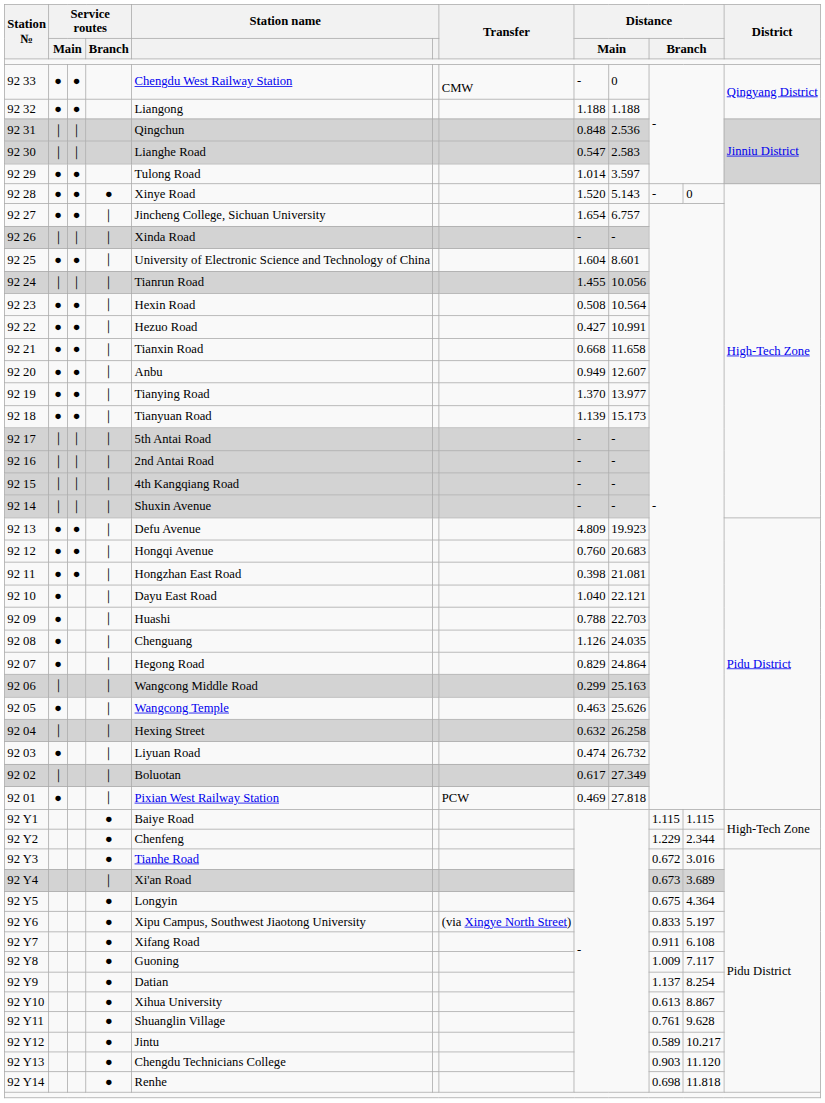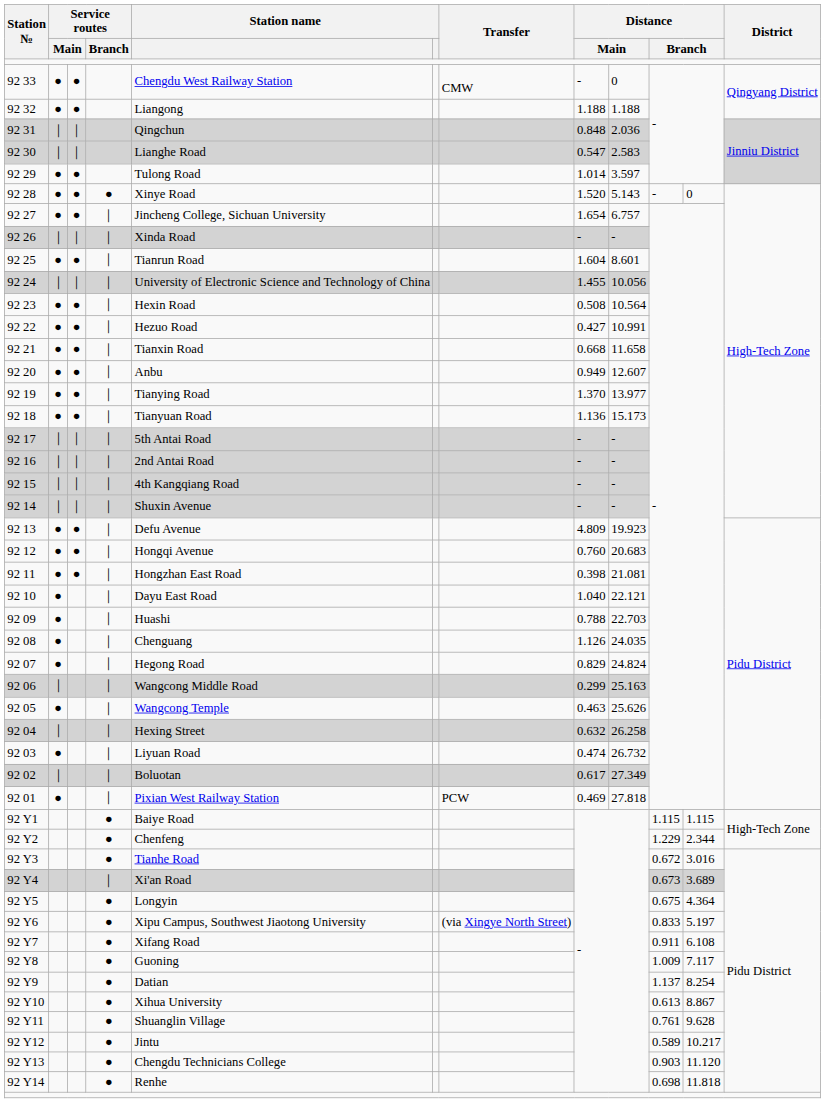(626, 130) 2.536 -> (626, 130) 2.036
(282, 259) University of Electronic Science and Technology of China -> (169, 259) Tianrun Road
(169, 282) Tianrun Road -> (282, 282) University of Electronic Science and Technology of China
(591, 416) 1.139 -> (591, 416) 1.136
(629, 663) 24.864 -> (629, 663) 24.824
